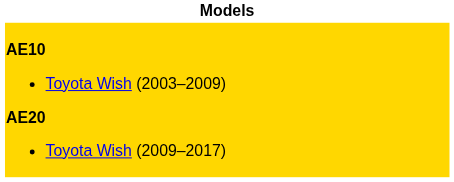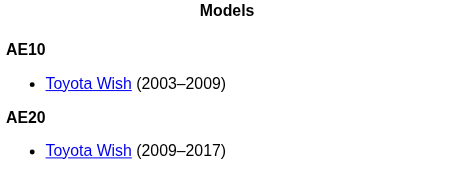(227, 101) gold background -> (227, 101) no background
